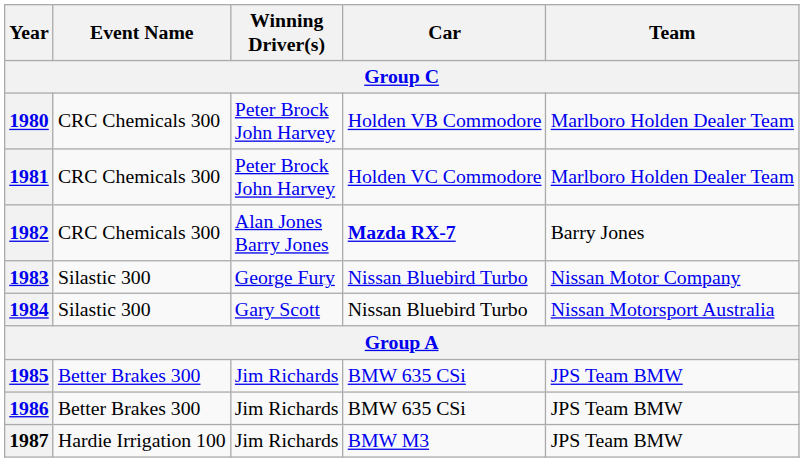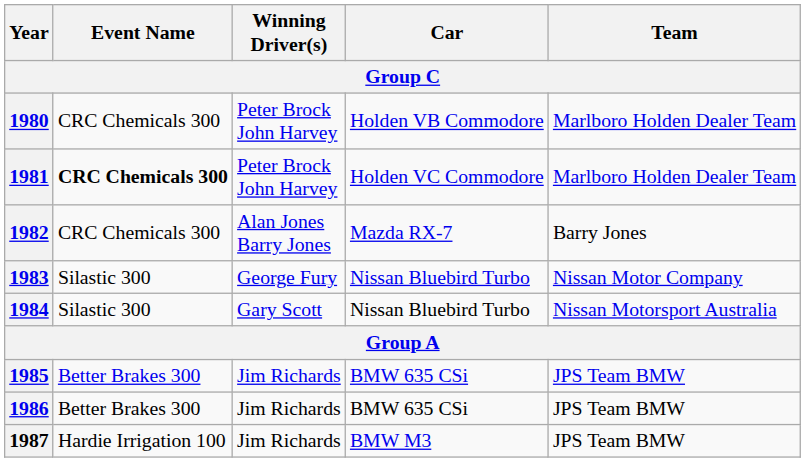(139, 177) normal -> (143, 177) bold
(402, 233) bold -> (401, 233) normal
